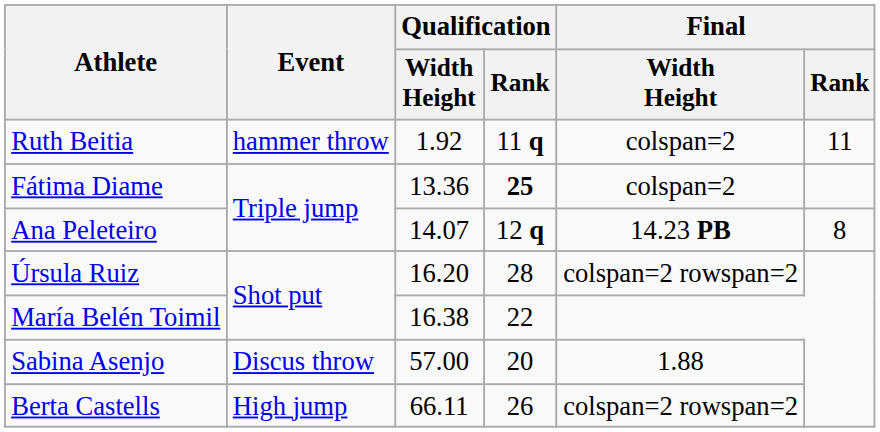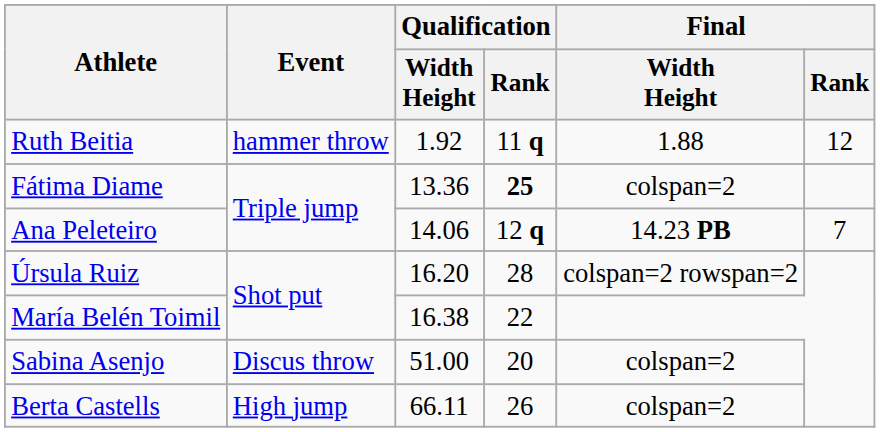(681, 141) colspan=2 -> (681, 141) 1.88
(840, 141) 11 -> (840, 141) 12
(439, 229) 14.07 -> (439, 229) 14.06
(840, 229) 8 -> (840, 229) 7
(439, 361) 57.00 -> (439, 361) 51.00
(681, 361) 1.88 -> (681, 361) colspan=2
(681, 405) colspan=2 rowspan=2 -> (681, 405) colspan=2
